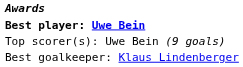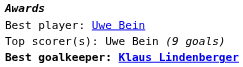(75, 25) bold -> (75, 25) normal
(122, 57) normal -> (122, 57) bold
